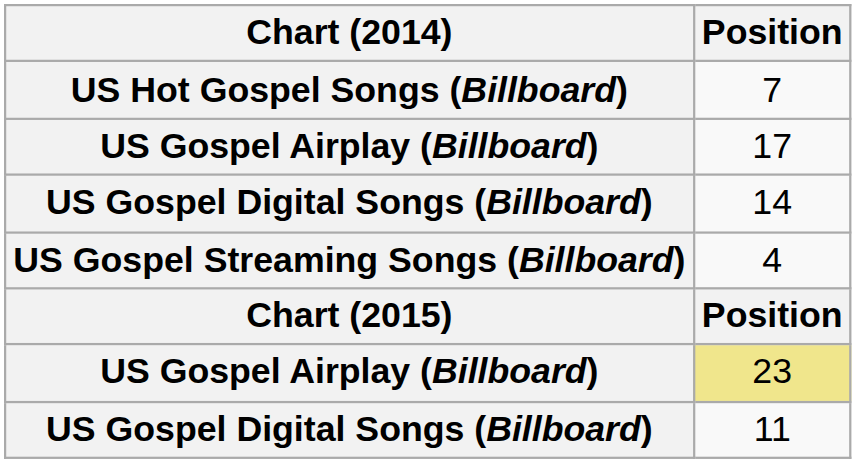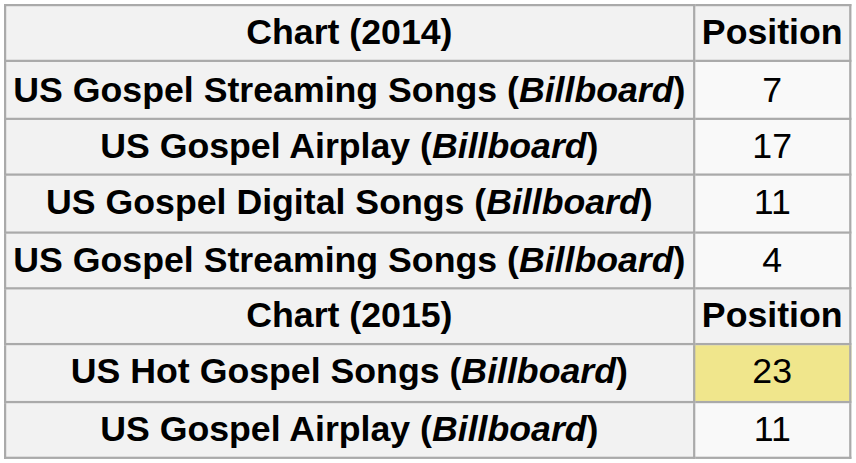(349, 89) US Hot Gospel Songs (Billboard) -> (349, 89) US Gospel Streaming Songs (Billboard)
(772, 202) 14 -> (772, 202) 11
(349, 372) US Gospel Airplay (Billboard) -> (349, 372) US Hot Gospel Songs (Billboard)
(349, 428) US Gospel Digital Songs (Billboard) -> (349, 428) US Gospel Airplay (Billboard)
